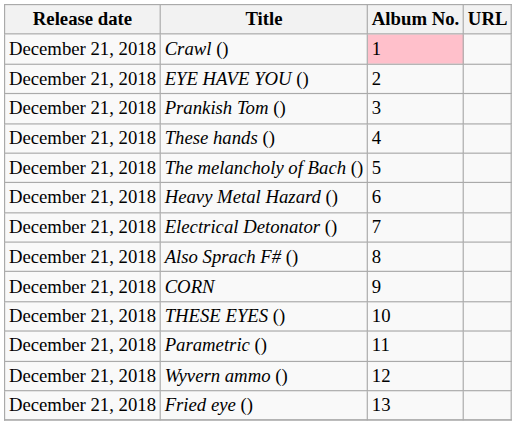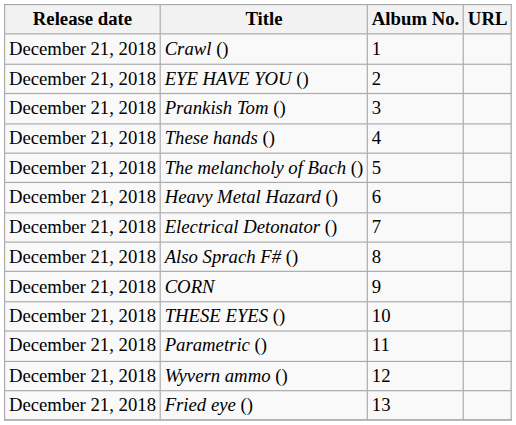(377, 49) pink background -> (377, 49) no background
